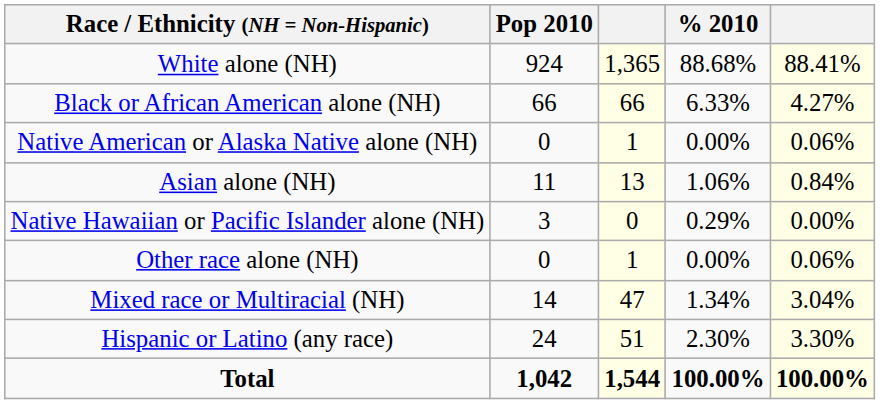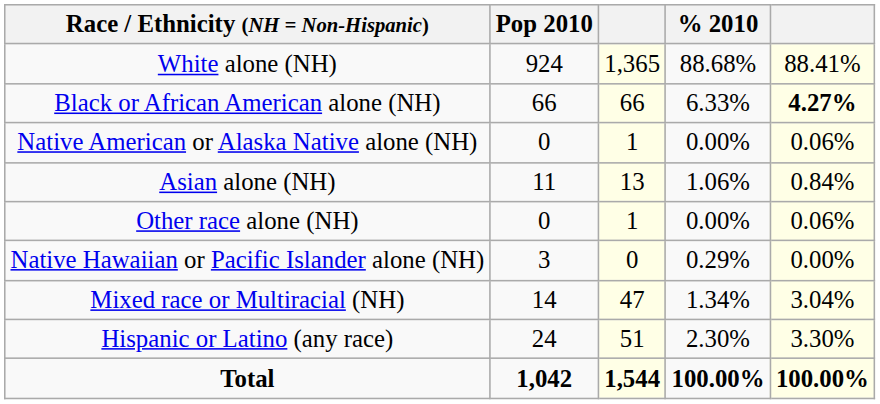(822, 102) normal -> (822, 102) bold
rows swapped: (247, 220) <-> (247, 260)
